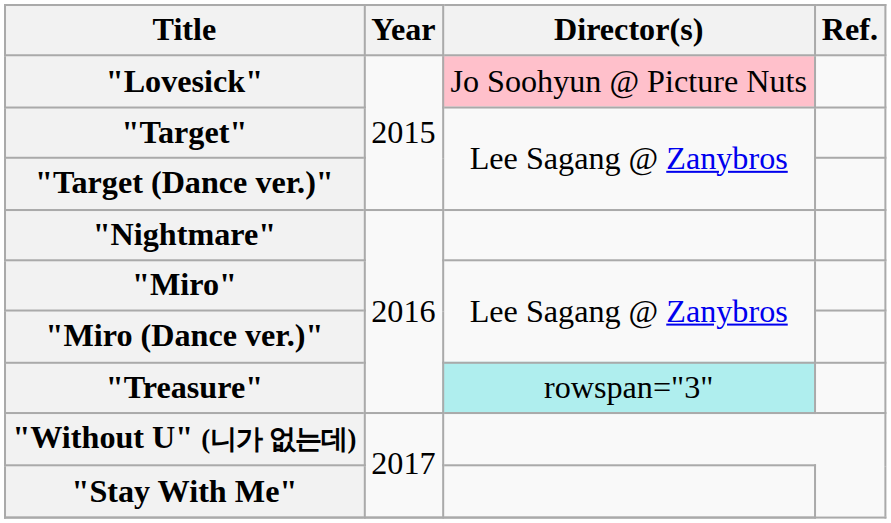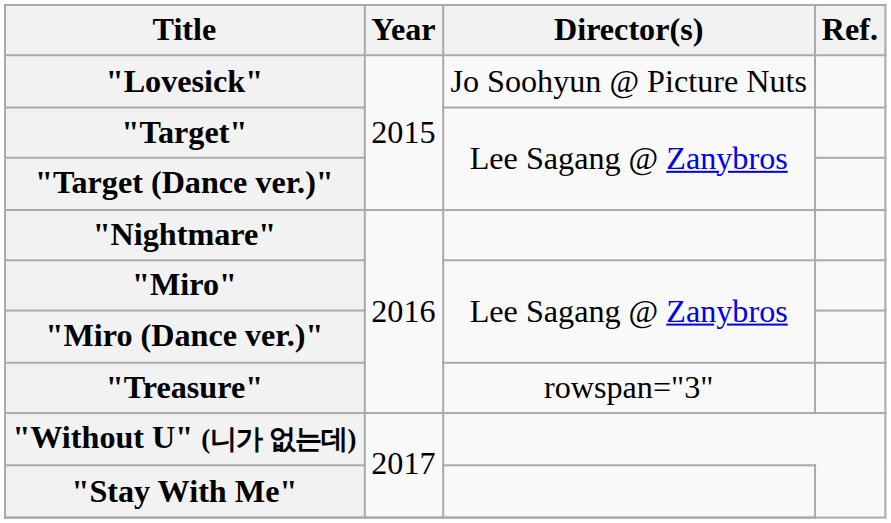(629, 81) pink background -> (629, 81) no background
(629, 387) paleturquoise background -> (629, 387) no background
